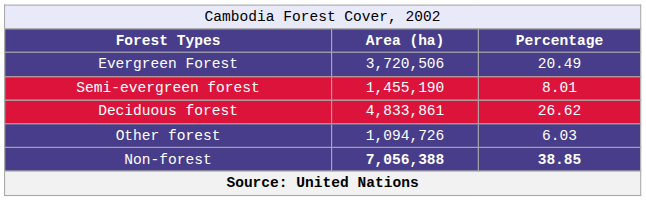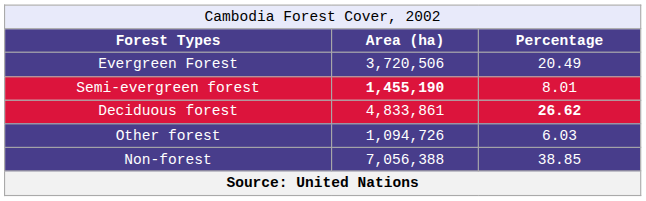(405, 88) normal -> (405, 88) bold
(559, 112) normal -> (559, 112) bold
(405, 159) bold -> (405, 159) normal
(559, 159) bold -> (559, 159) normal
